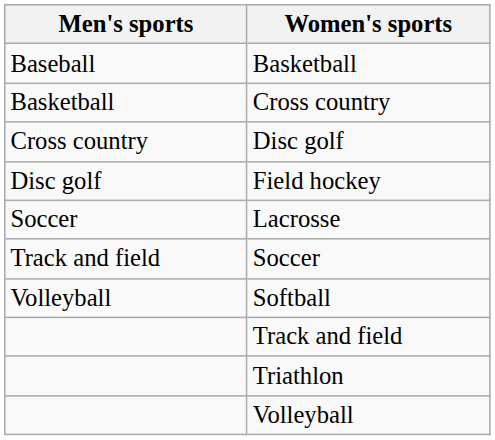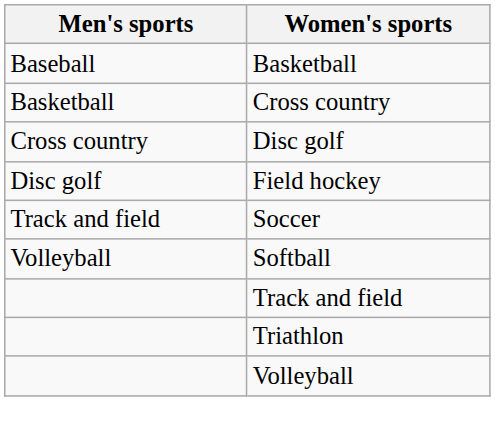- row: (297, 219)
